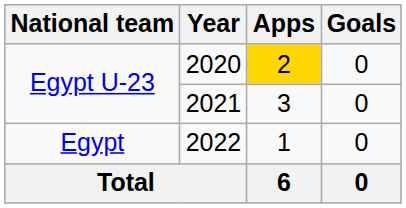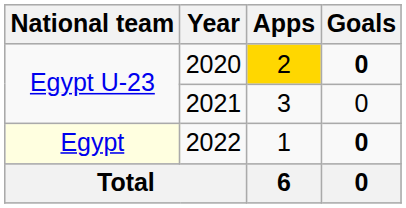(361, 63) normal -> (361, 63) bold
(92, 143) no background -> (92, 143) lightyellow background
(361, 143) normal -> (361, 143) bold
